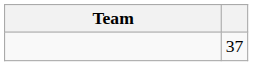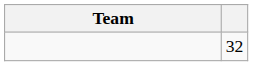(235, 46) 37 -> (235, 46) 32
